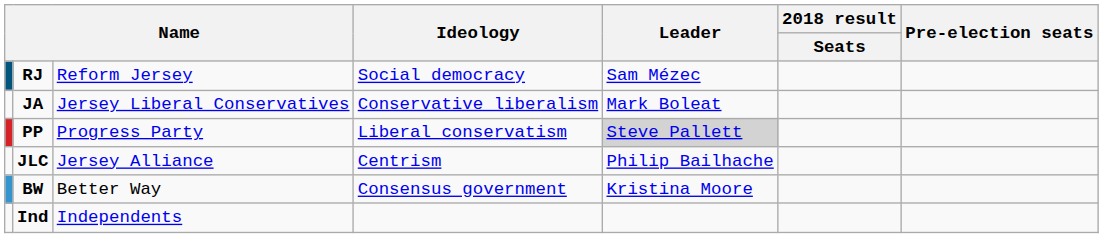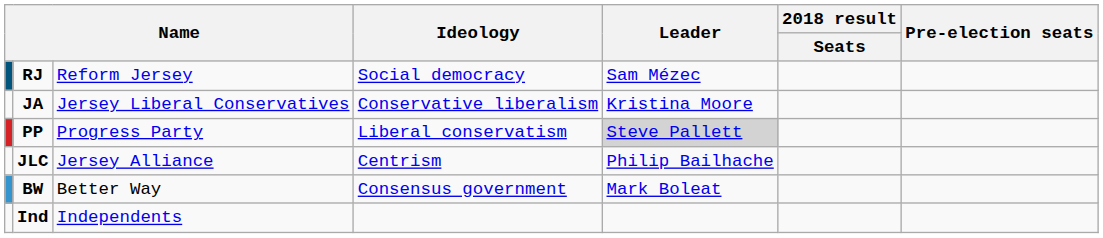(664, 104) Mark Boleat -> (680, 104) Kristina Moore
(680, 189) Kristina Moore -> (664, 189) Mark Boleat
